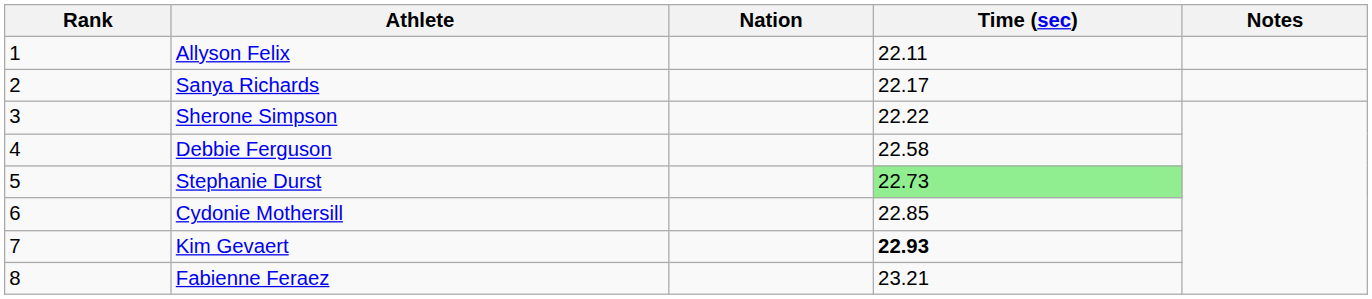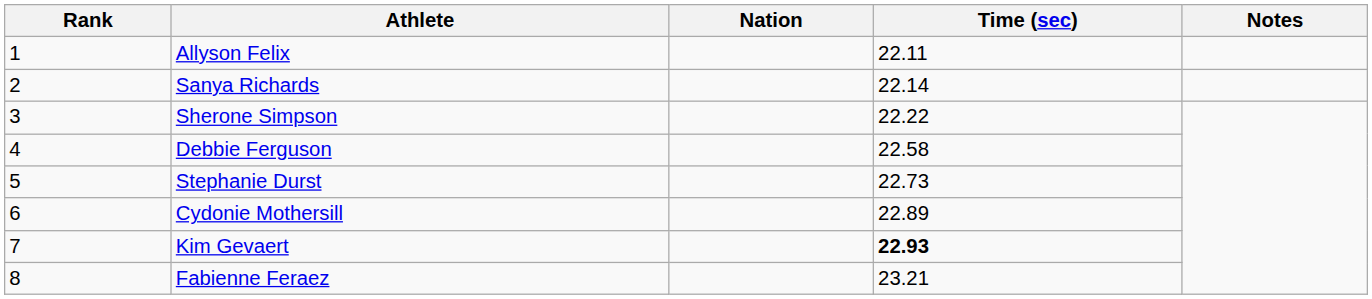(904, 85) 22.17 -> (904, 85) 22.14
(904, 181) lightgreen background -> (904, 181) no background
(904, 213) 22.85 -> (904, 213) 22.89
